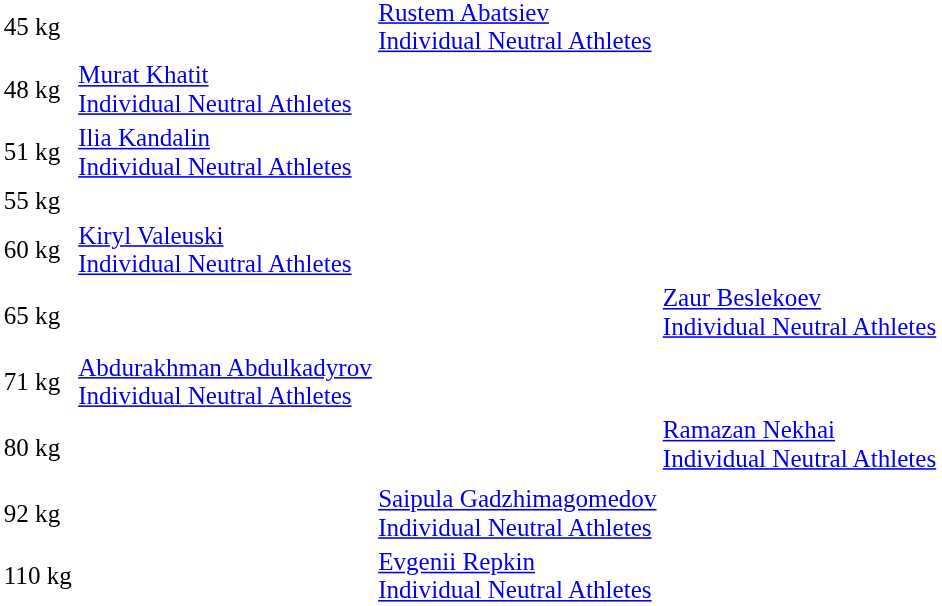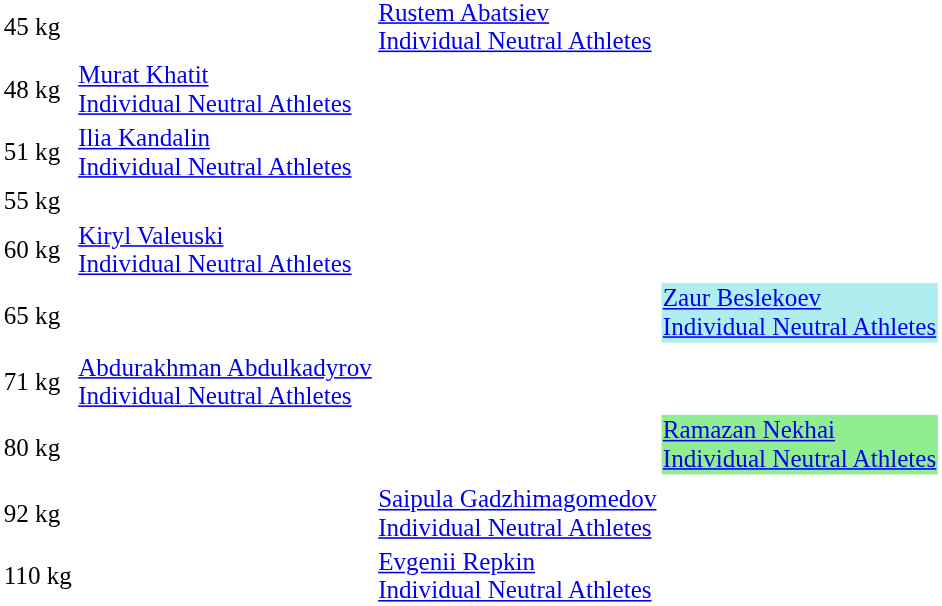(800, 312) no background -> (800, 312) paleturquoise background
(800, 444) no background -> (800, 444) lightgreen background
